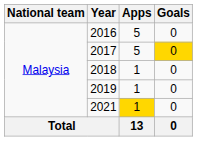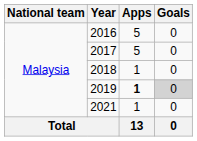(174, 51) gold background -> (174, 51) no background
(137, 88) normal -> (137, 88) bold
(174, 88) no background -> (174, 88) lightgrey background
(137, 107) gold background -> (137, 107) no background
